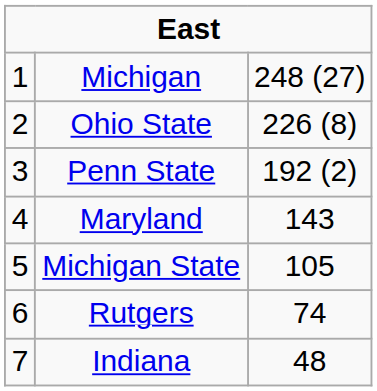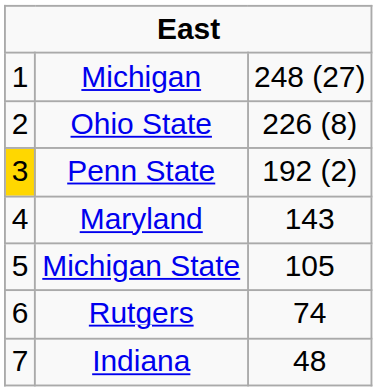(20, 171) no background -> (20, 171) gold background
